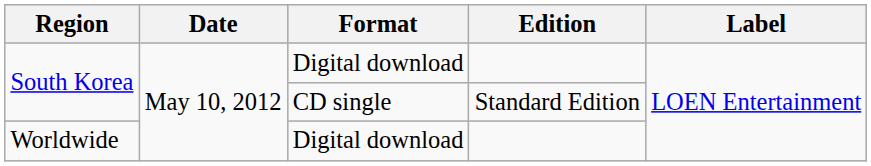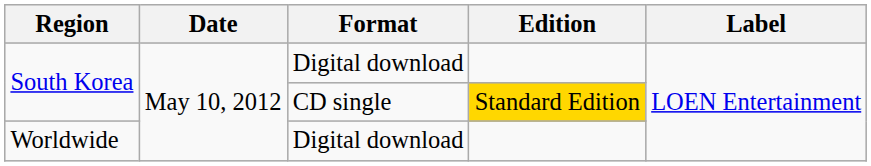(557, 101) no background -> (557, 101) gold background
